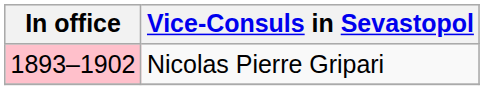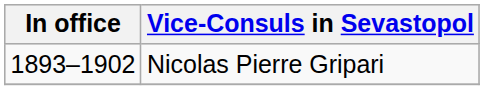(73, 63) pink background -> (73, 63) no background
